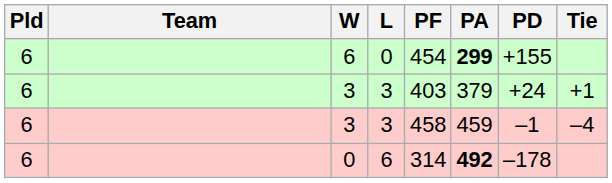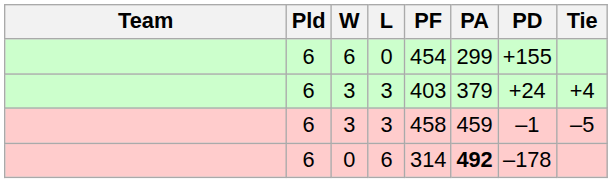columns swapped: (190, 21) <-> (27, 21)
(475, 56) bold -> (475, 56) normal
(582, 90) +1 -> (582, 90) +4
(582, 125) –4 -> (582, 125) –5
